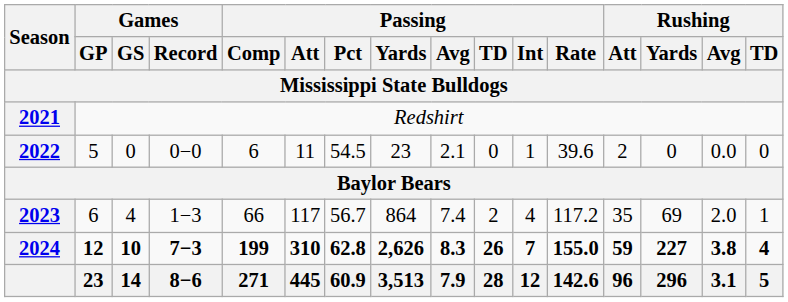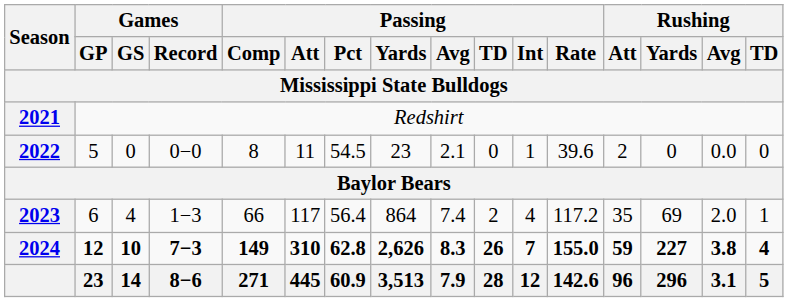(254, 150) 6 -> (254, 150) 8
(348, 215) 56.7 -> (348, 215) 56.4
(254, 248) 199 -> (254, 248) 149
